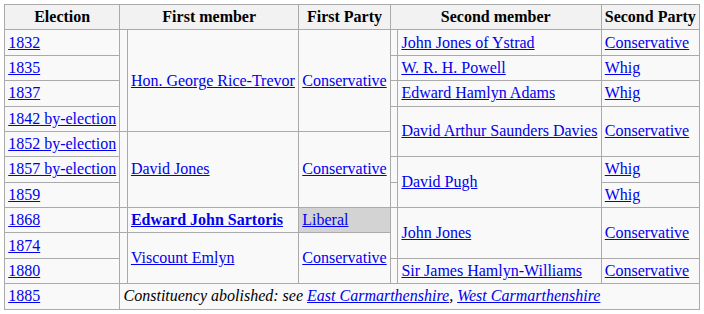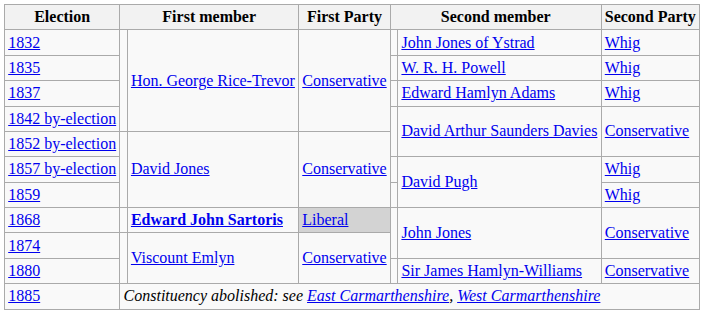(647, 42) Conservative -> (623, 42) Whig
